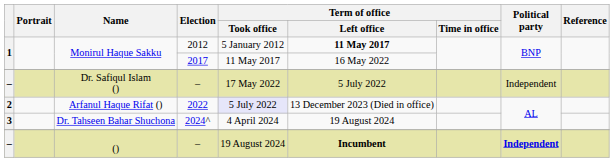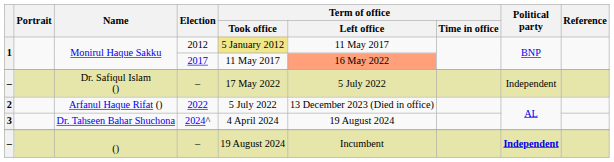(253, 45) no background -> (253, 45) khaki background
(362, 45) bold -> (362, 45) normal
(362, 61) no background -> (362, 61) lightsalmon background
(253, 105) lavender background -> (253, 105) no background
(362, 143) bold -> (362, 143) normal
